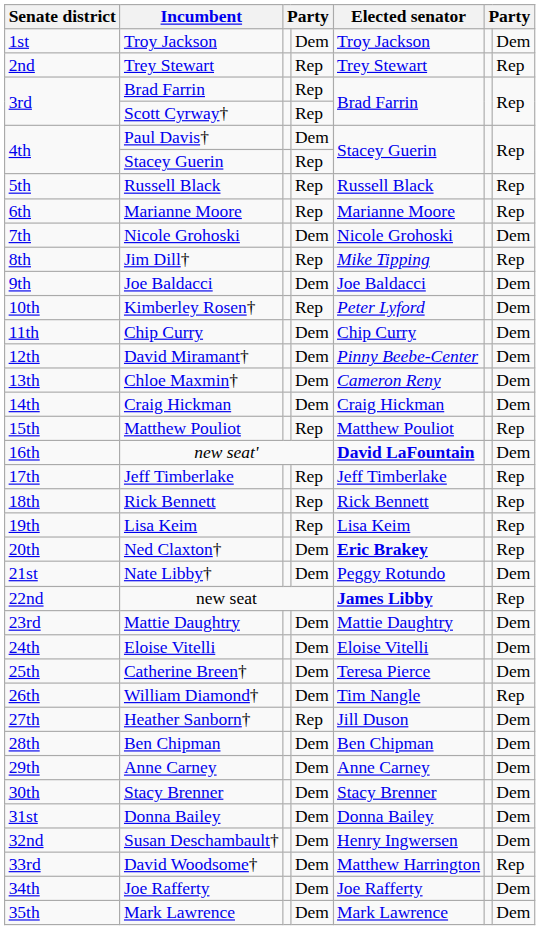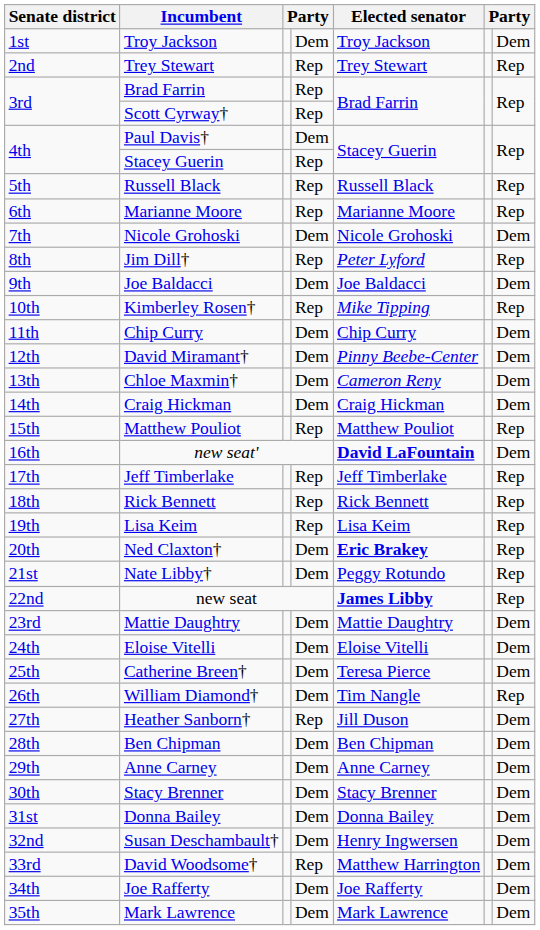(383, 259) Mike Tipping -> (381, 259) Peter Lyford
(381, 307) Peter Lyford -> (383, 307) Mike Tipping
(513, 307) Dem -> (510, 307) Rep
(513, 573) Dem -> (510, 573) Rep
(312, 864) Dem -> (309, 864) Rep
(510, 864) Rep -> (513, 864) Dem
